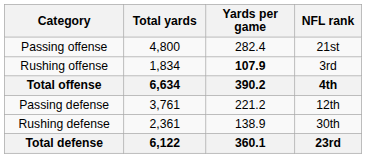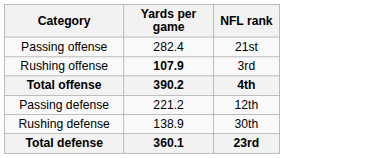- column: (165, 20)
